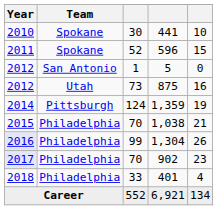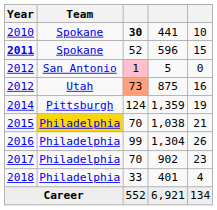(136, 32) normal -> (136, 32) bold
(21, 50) normal -> (21, 50) bold
(136, 68) no background -> (136, 68) pink background
(136, 86) no background -> (136, 86) lightsalmon background
(80, 123) no background -> (80, 123) gold background
(21, 141) lavender background -> (21, 141) no background
(21, 159) lavender background -> (21, 159) no background
